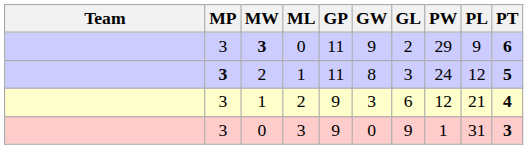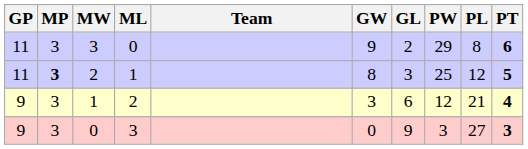columns swapped: (105, 18) <-> (336, 18)
(262, 46) bold -> (94, 46) normal
(477, 46) 9 -> (477, 46) 8
(443, 74) 24 -> (443, 74) 25
(443, 130) 1 -> (443, 130) 3
(477, 130) 31 -> (477, 130) 27
